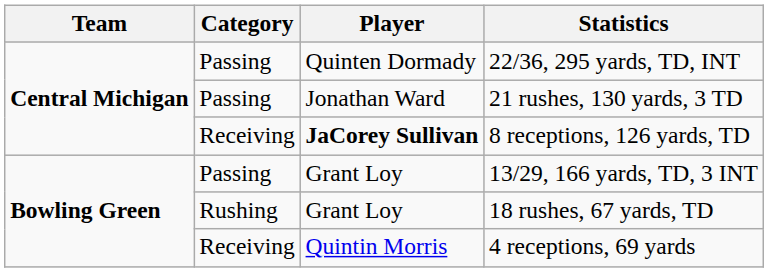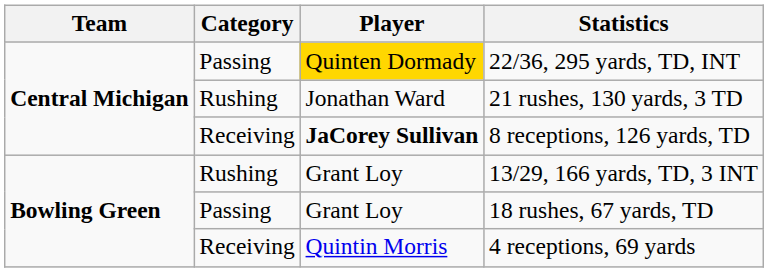(391, 60) no background -> (391, 60) gold background
(235, 98) Passing -> (239, 98) Rushing
(235, 172) Passing -> (239, 172) Rushing
(239, 210) Rushing -> (235, 210) Passing
